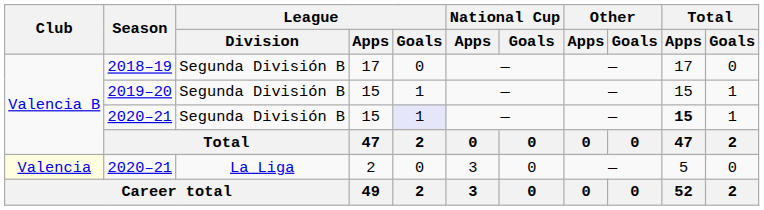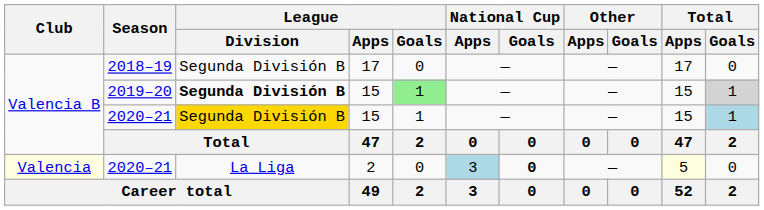(262, 92) normal -> (262, 92) bold
(420, 92) no background -> (420, 92) lightgreen background
(732, 92) no background -> (732, 92) lightgrey background
(262, 117) no background -> (262, 117) gold background
(420, 117) lavender background -> (420, 117) no background
(684, 117) bold -> (684, 117) normal
(732, 117) no background -> (732, 117) lightblue background
(473, 167) no background -> (473, 167) lightblue background
(532, 167) normal -> (532, 167) bold
(684, 167) no background -> (684, 167) lightyellow background
